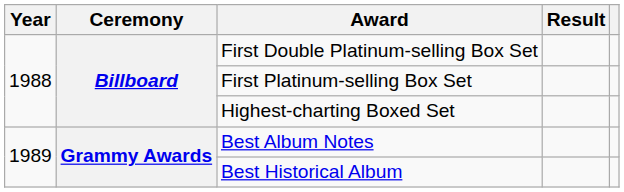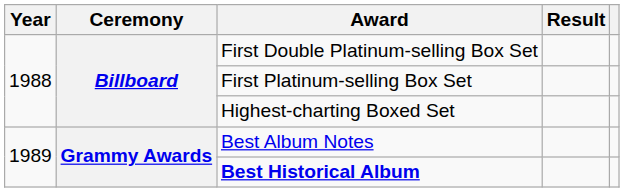(312, 171) normal -> (320, 171) bold
